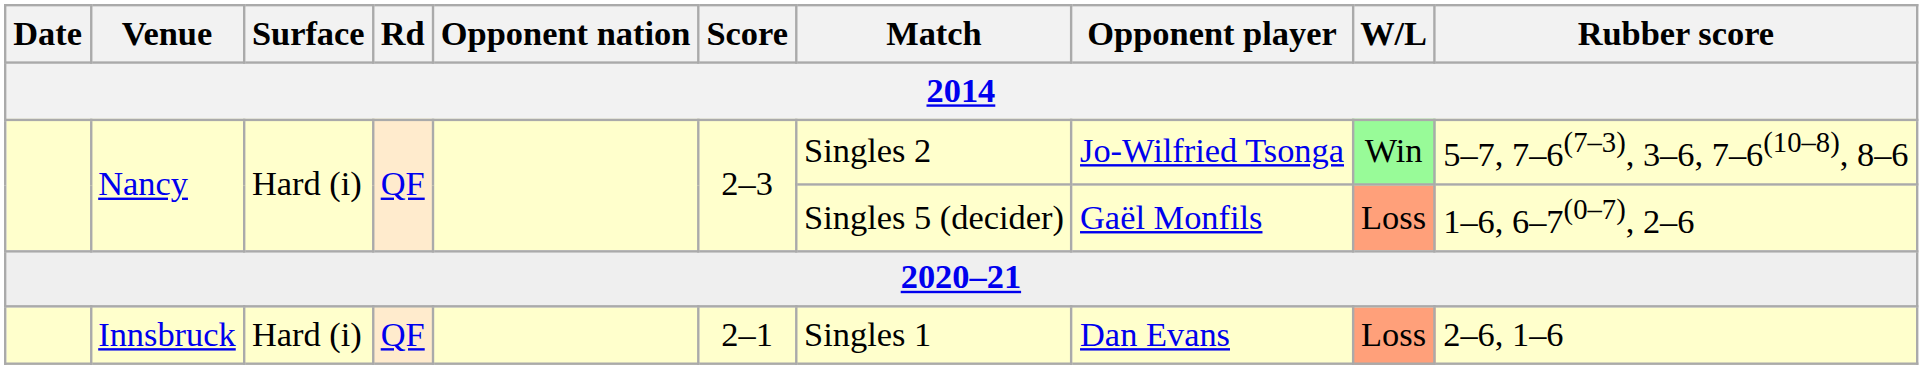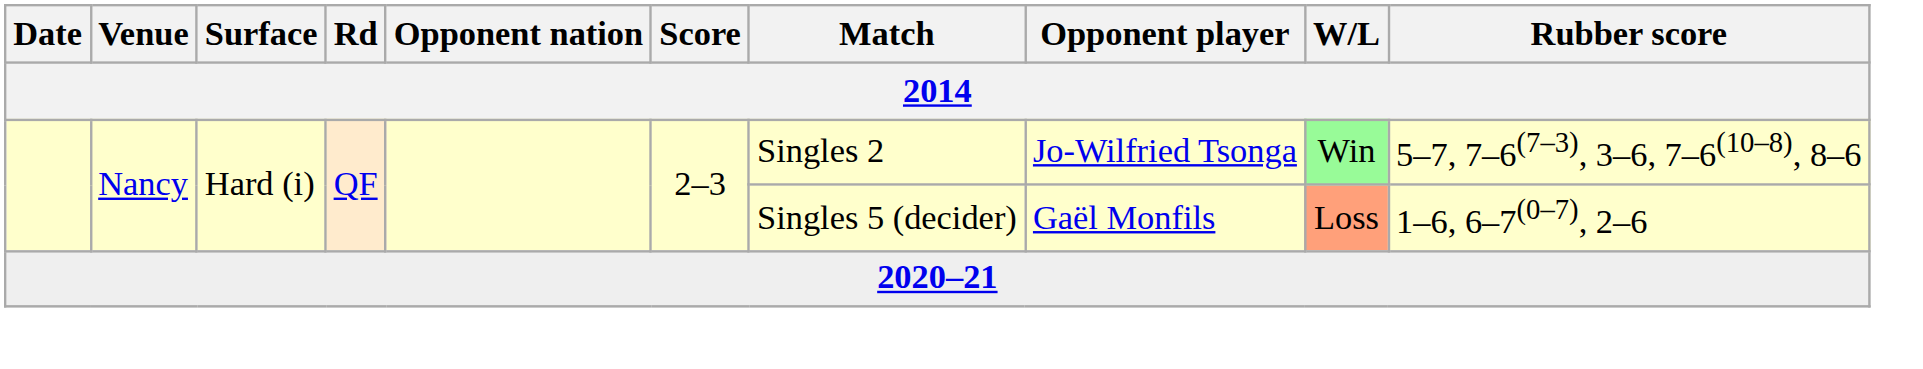- row: (48, 336)
